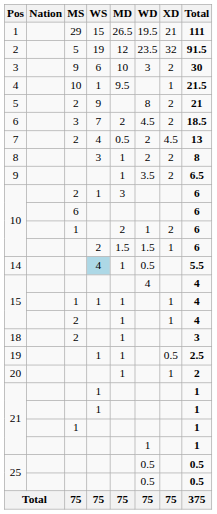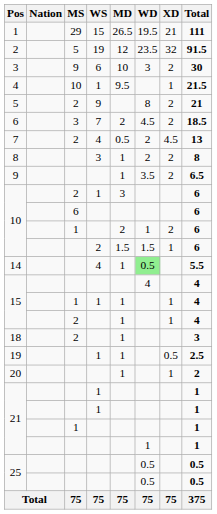(98, 265) lightblue background -> (98, 265) no background
(148, 265) no background -> (148, 265) lightgreen background
